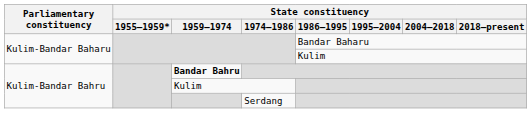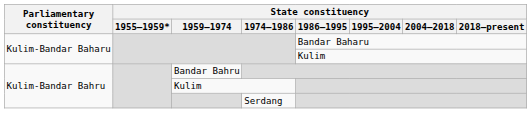(207, 71) bold -> (207, 71) normal
